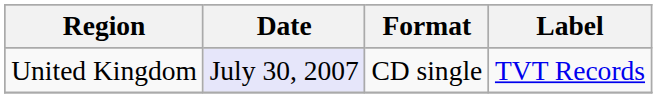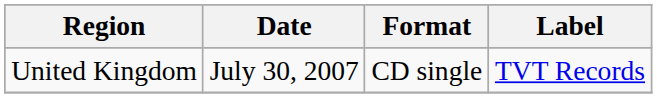(284, 69) lavender background -> (284, 69) no background
